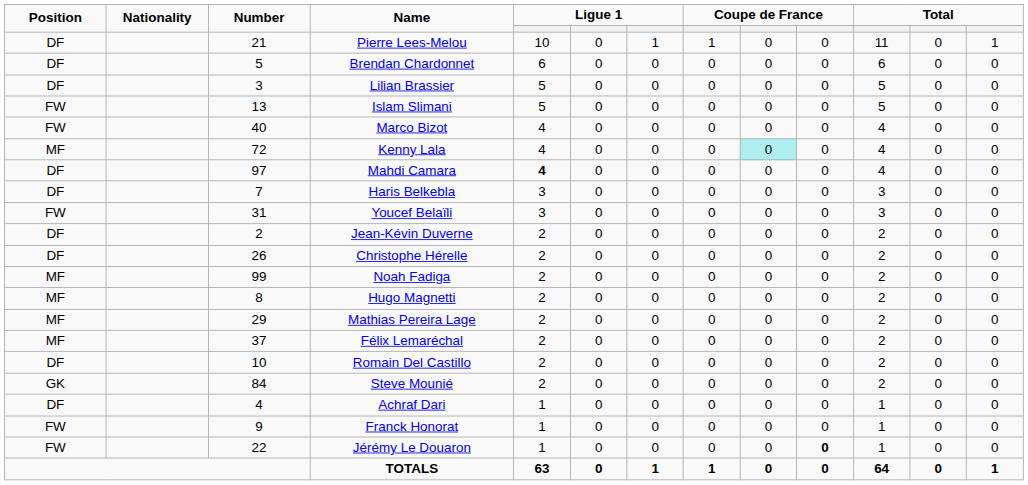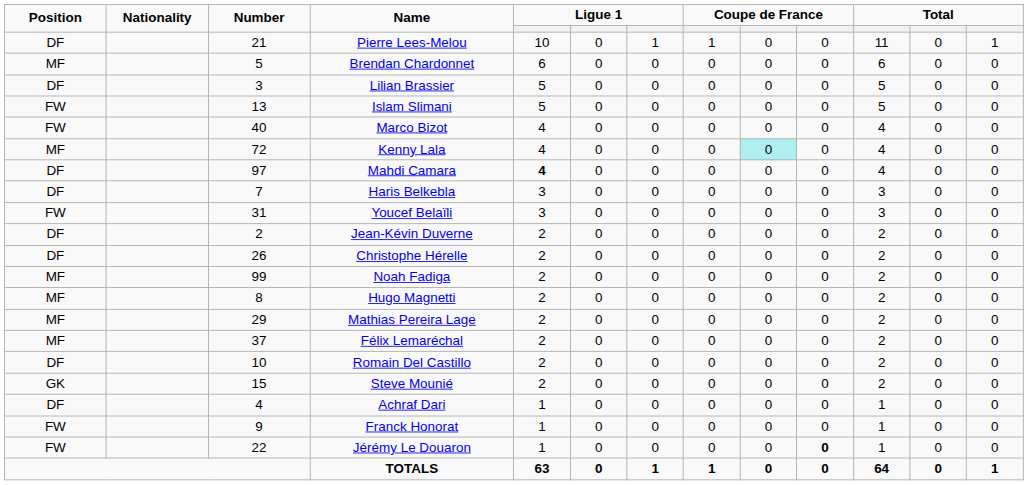(55, 63) DF -> (55, 63) MF
(259, 383) 84 -> (259, 383) 15
